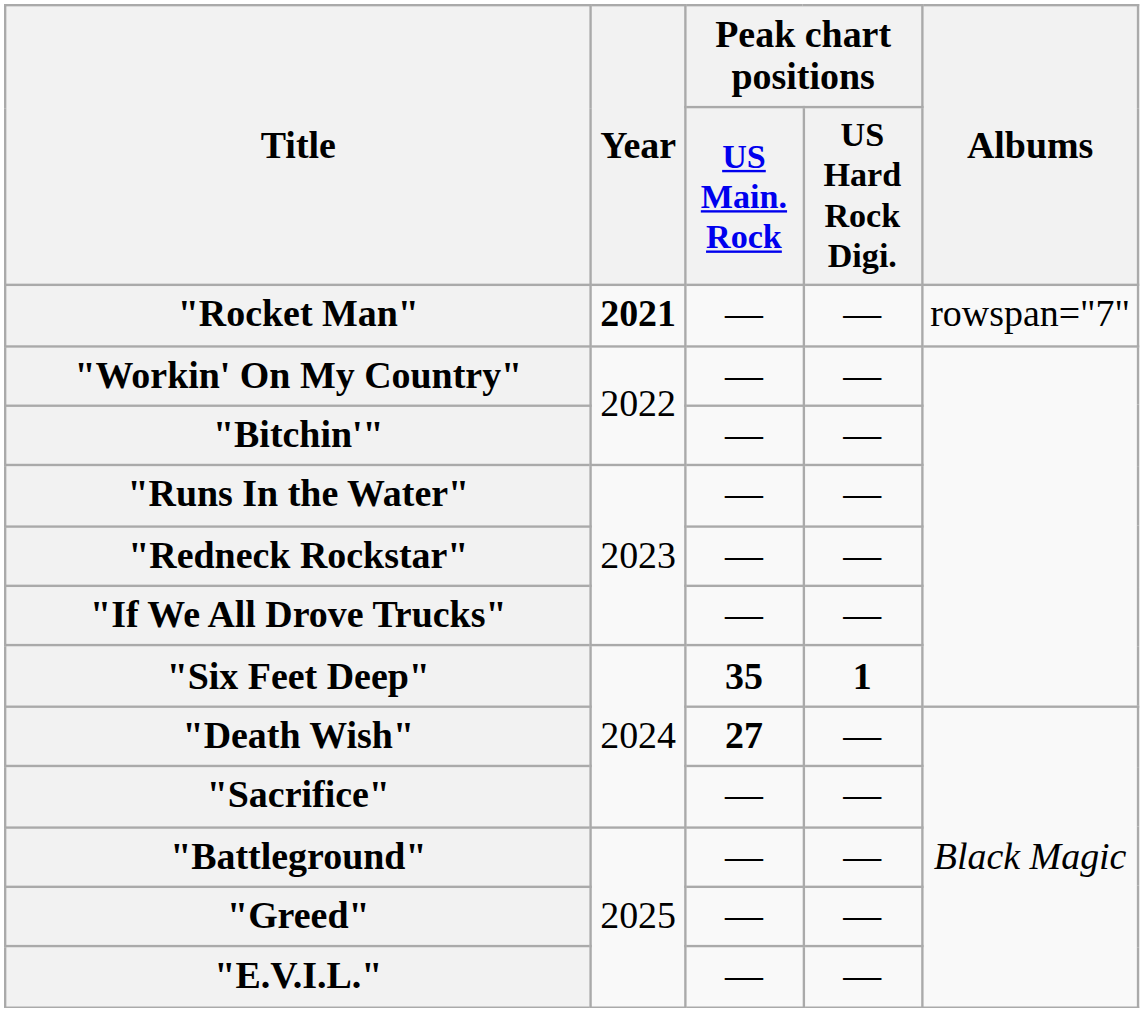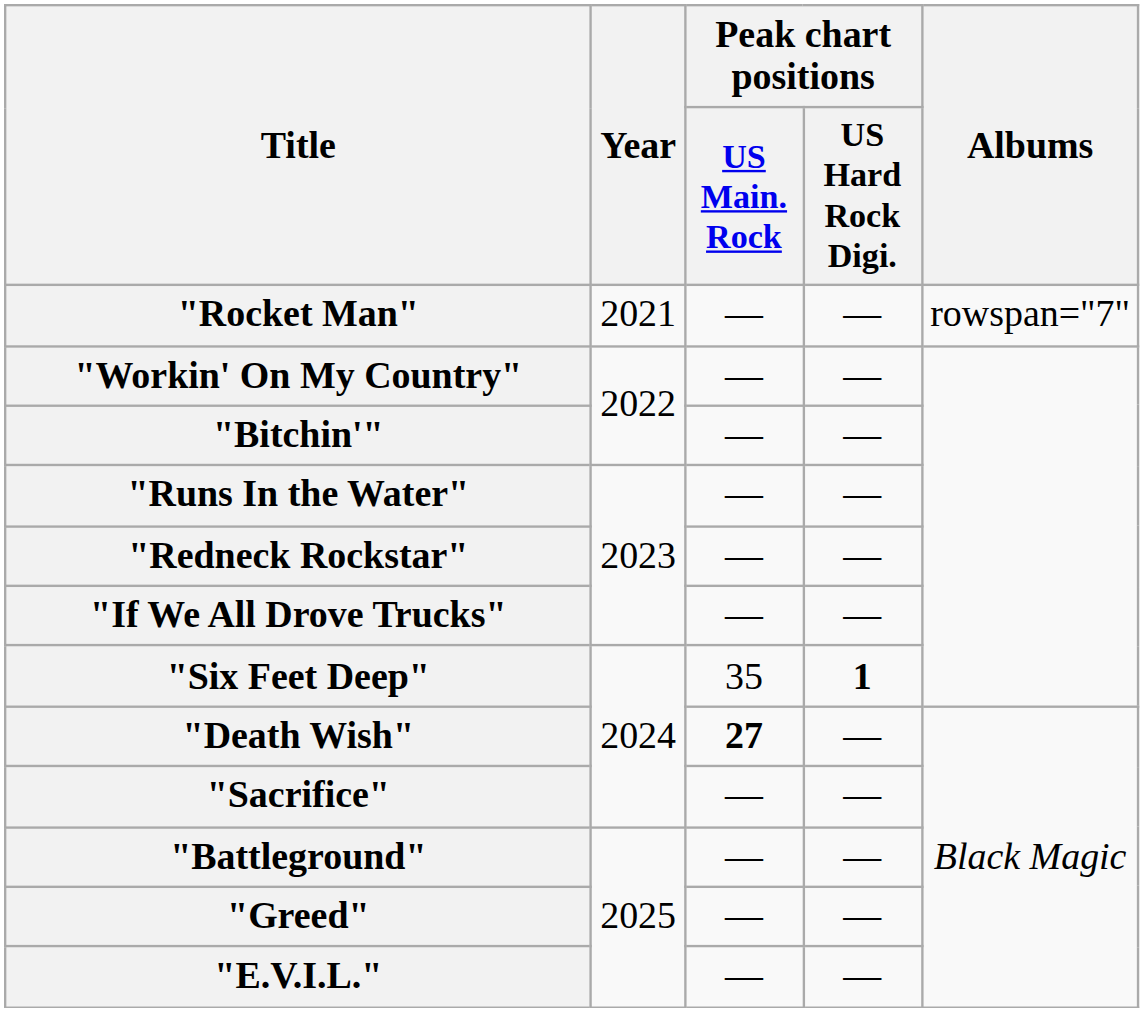(638, 314) bold -> (638, 314) normal
(744, 675) bold -> (744, 675) normal
